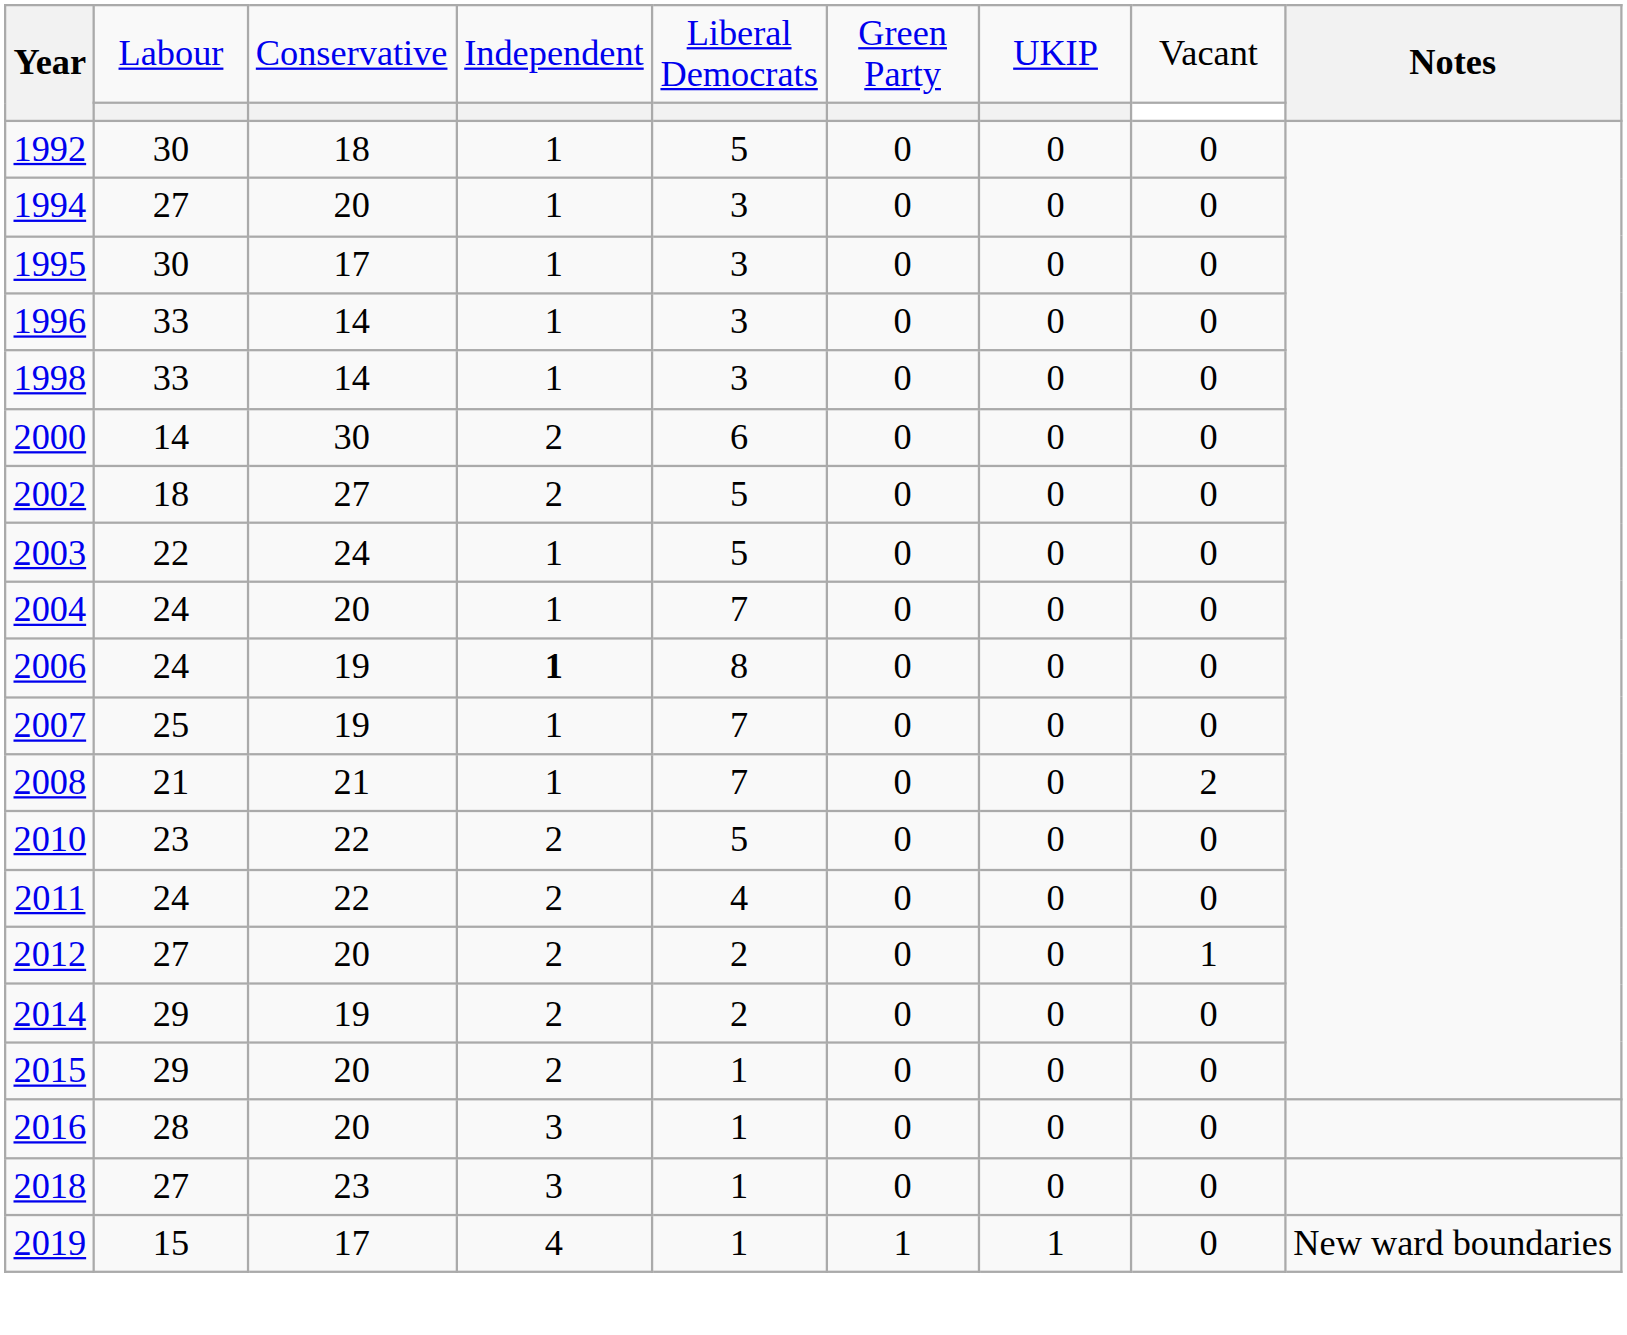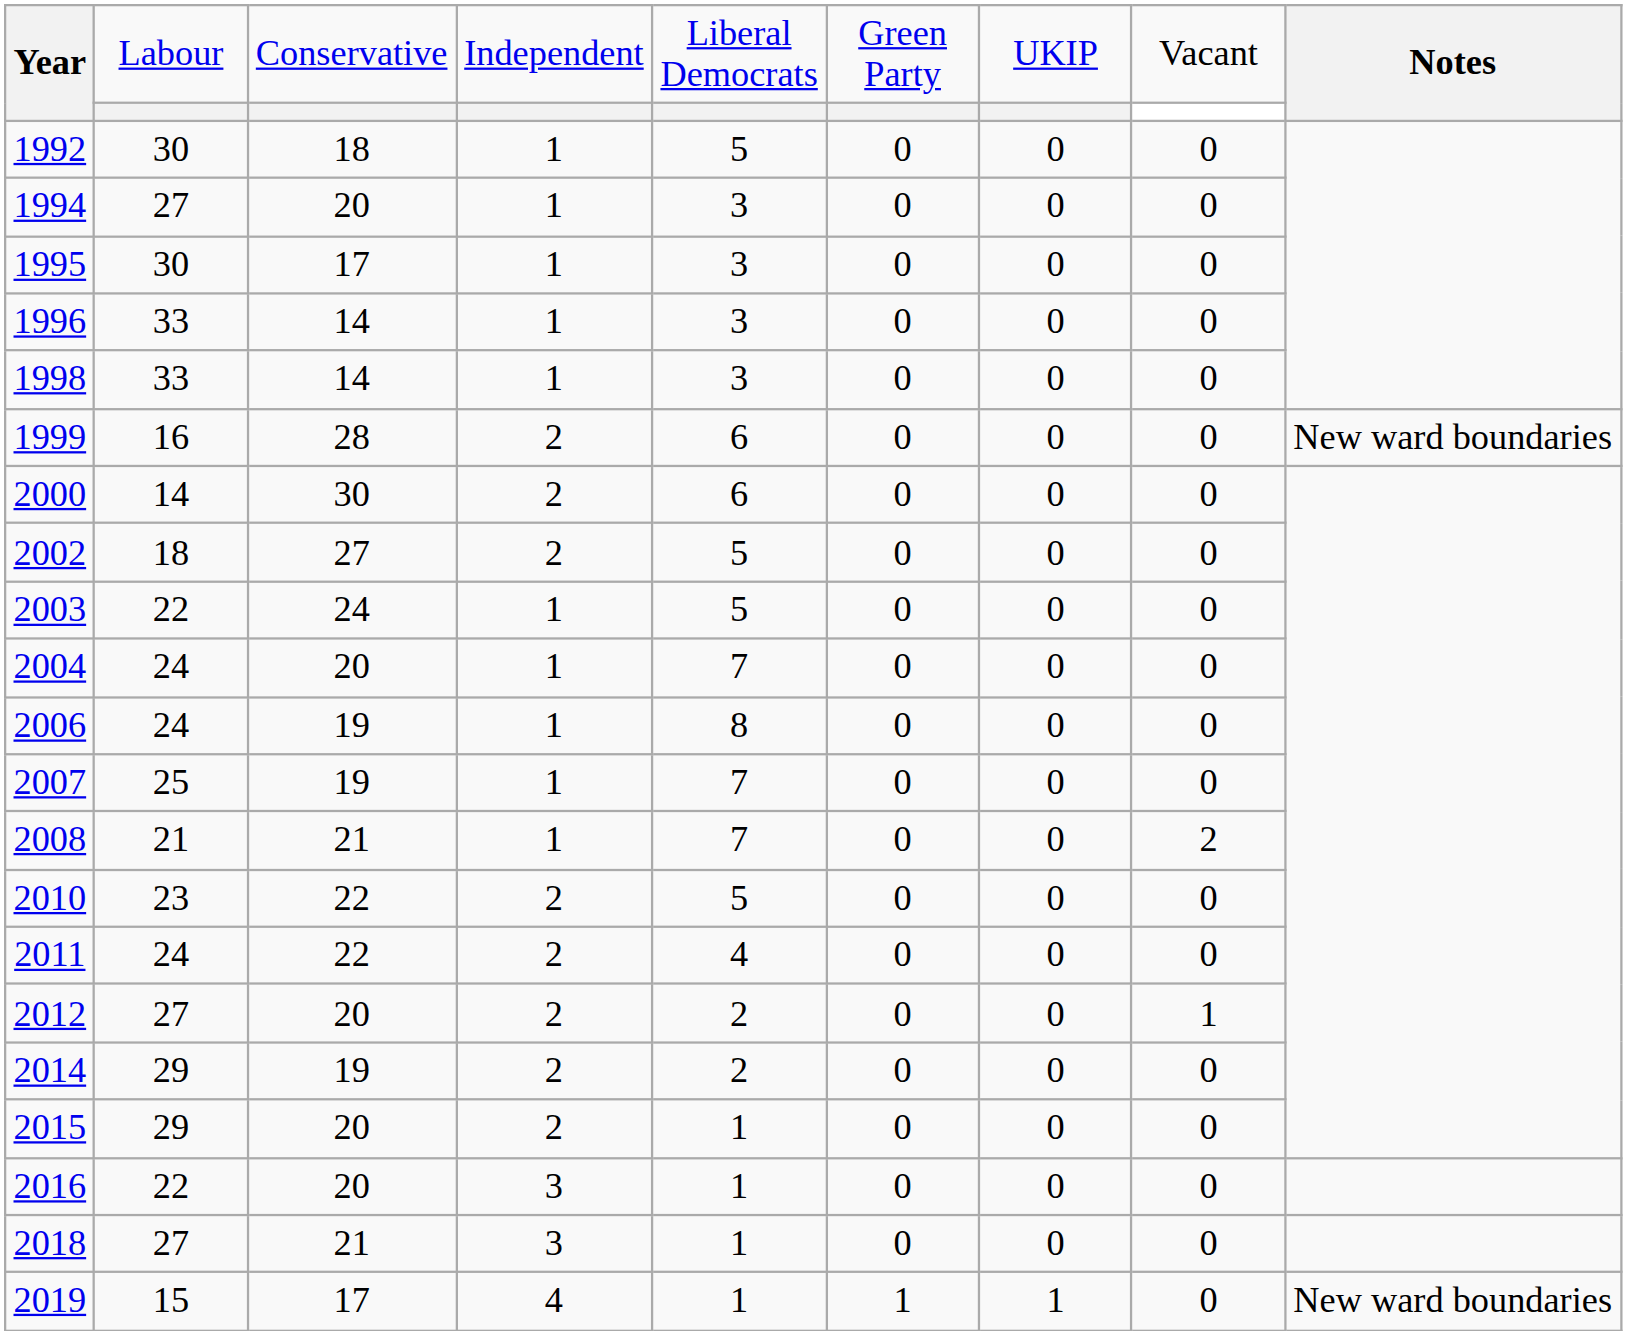+ row: (50, 436)
(554, 666) bold -> (554, 724) normal
(171, 1127) 28 -> (171, 1185) 22
(352, 1185) 23 -> (352, 1242) 21
